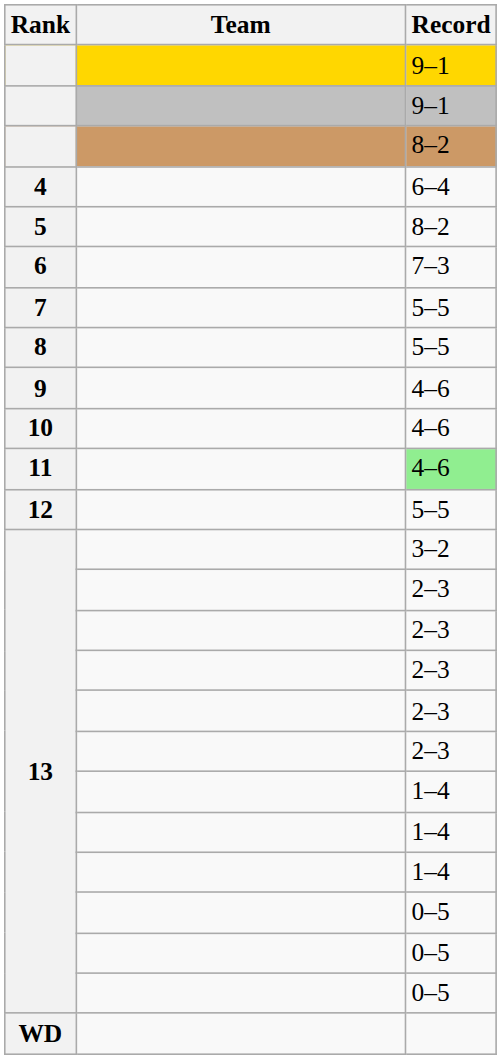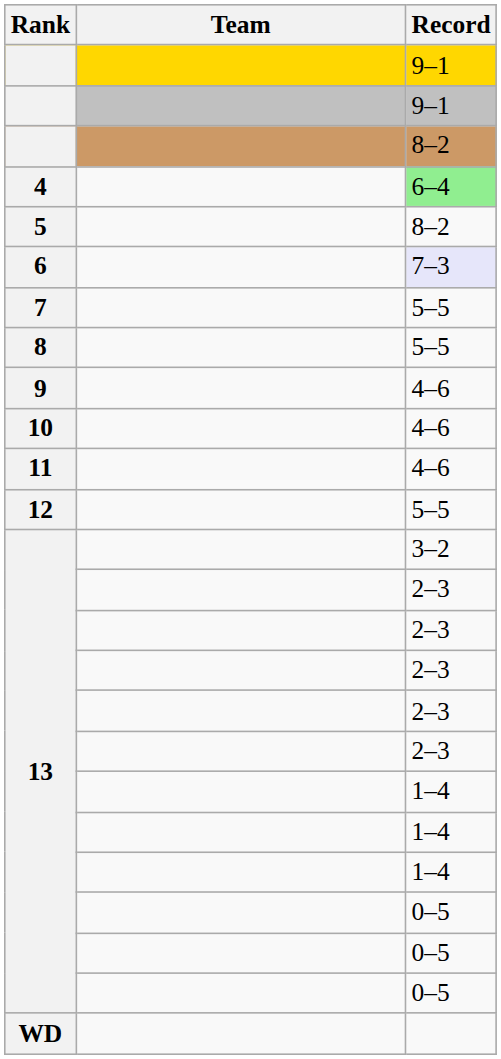(431, 186) no background -> (431, 186) lightgreen background
(431, 266) no background -> (431, 266) lavender background
(431, 468) lightgreen background -> (431, 468) no background
